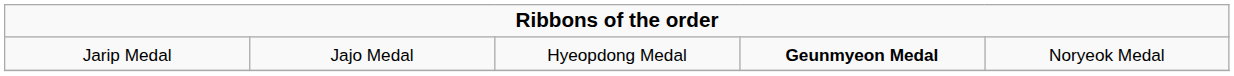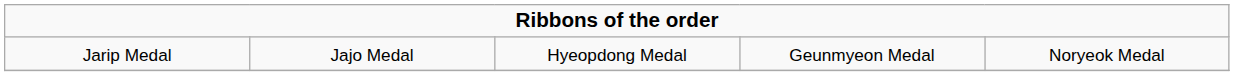(862, 53) bold -> (862, 54) normal
